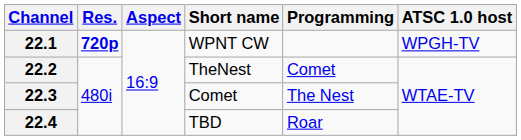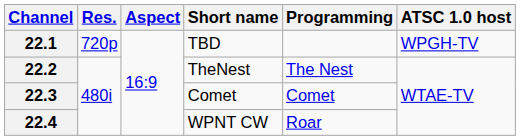(100, 43) bold -> (99, 43) normal
(229, 43) WPNT CW -> (204, 43) TBD
(311, 69) Comet -> (319, 69) The Nest
(320, 95) The Nest -> (310, 95) Comet
(205, 122) TBD -> (228, 122) WPNT CW
